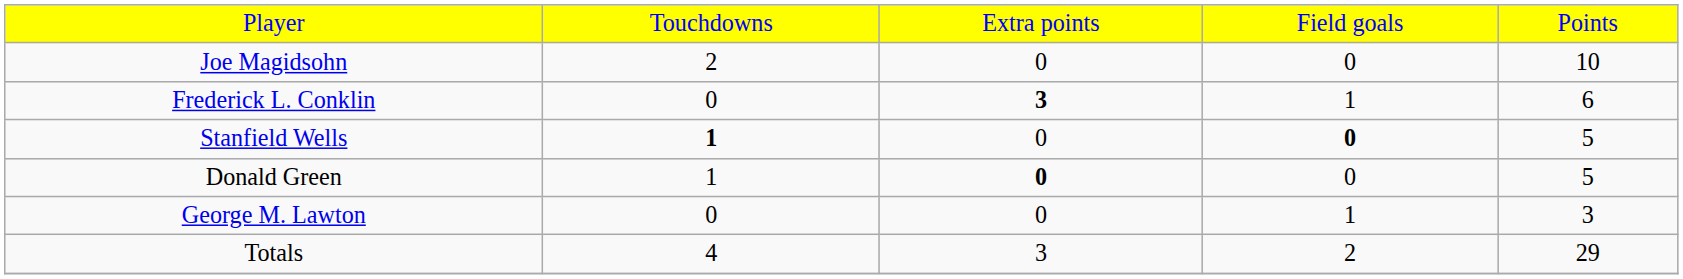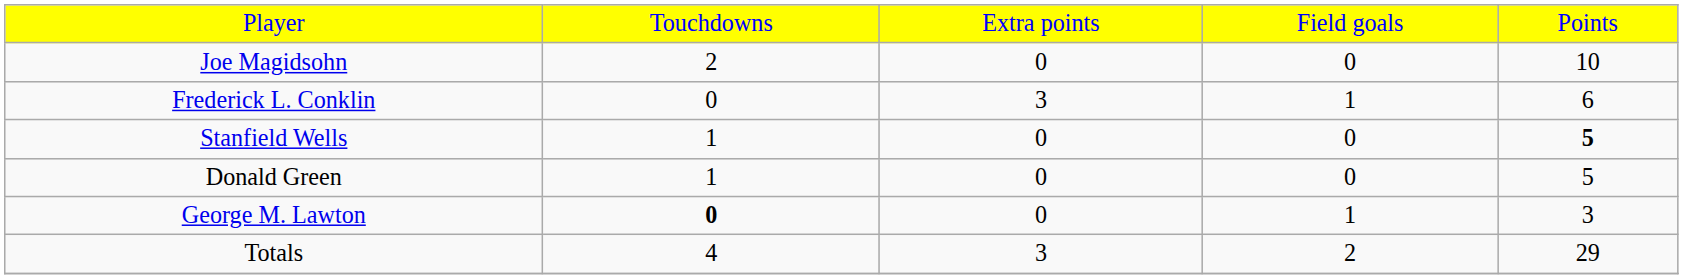(1041, 100) bold -> (1041, 100) normal
(711, 138) bold -> (711, 138) normal
(1350, 138) bold -> (1350, 138) normal
(1588, 138) normal -> (1588, 138) bold
(1041, 176) bold -> (1041, 176) normal
(711, 215) normal -> (711, 215) bold
